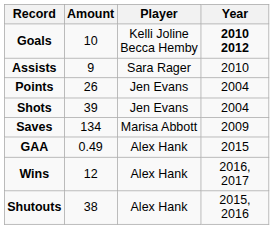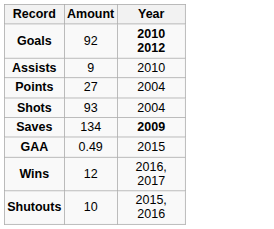- column: (159, 14)
(91, 41) 10 -> (91, 41) 92
(91, 87) 26 -> (91, 87) 27
(91, 107) 39 -> (91, 107) 93
(235, 127) normal -> (151, 127) bold
(91, 207) 38 -> (91, 207) 10
